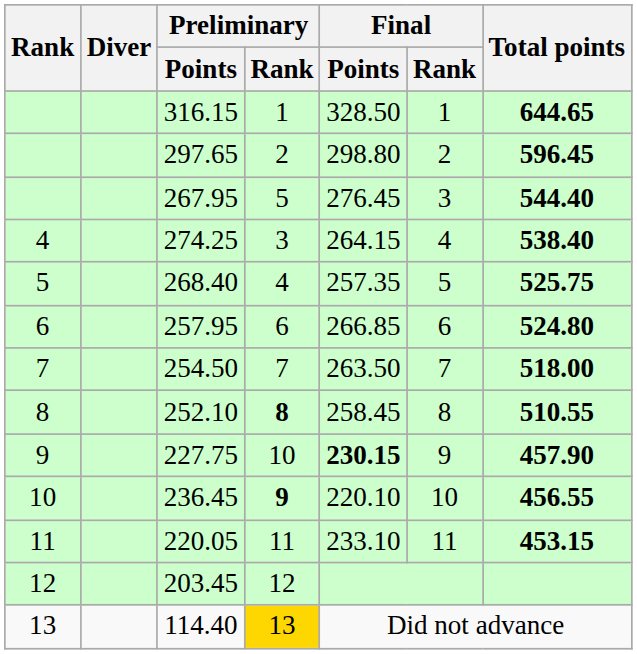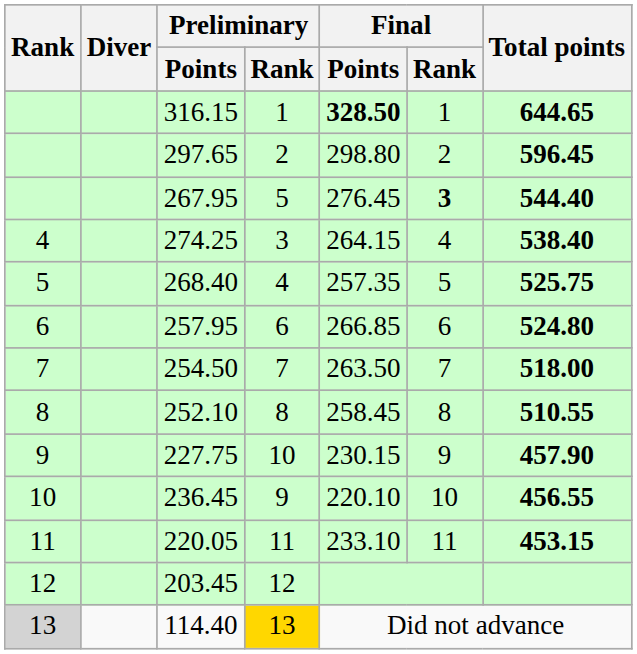(363, 111) normal -> (363, 111) bold
(445, 197) normal -> (445, 197) bold
(282, 411) bold -> (282, 411) normal
(363, 454) bold -> (363, 454) normal
(282, 497) bold -> (282, 497) normal
(43, 626) no background -> (43, 626) lightgrey background
